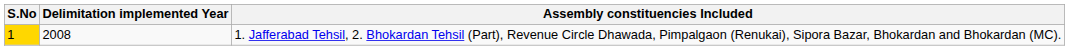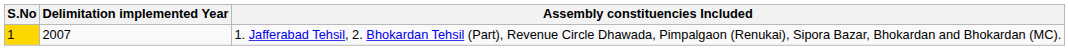(57, 34) 2008 -> (57, 34) 2007
